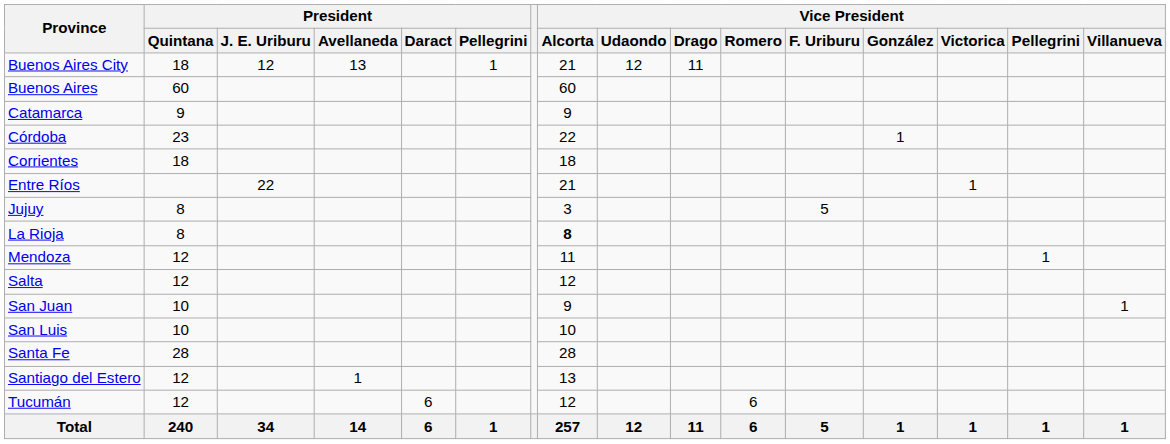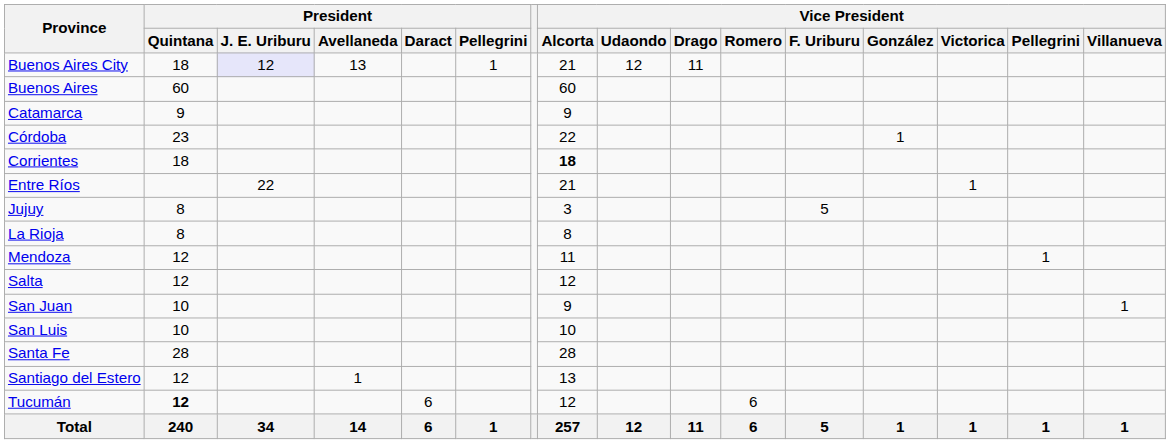(266, 64) no background -> (266, 64) lavender background
(568, 161) normal -> (568, 161) bold
(568, 233) bold -> (568, 233) normal
(181, 402) normal -> (181, 402) bold
